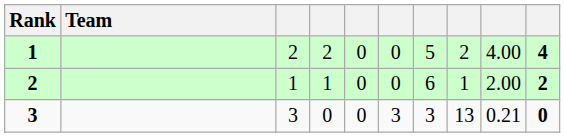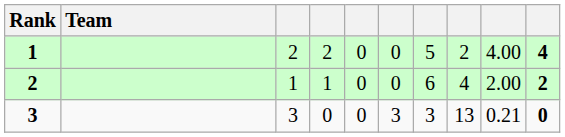(464, 83) 1 -> (464, 83) 4
